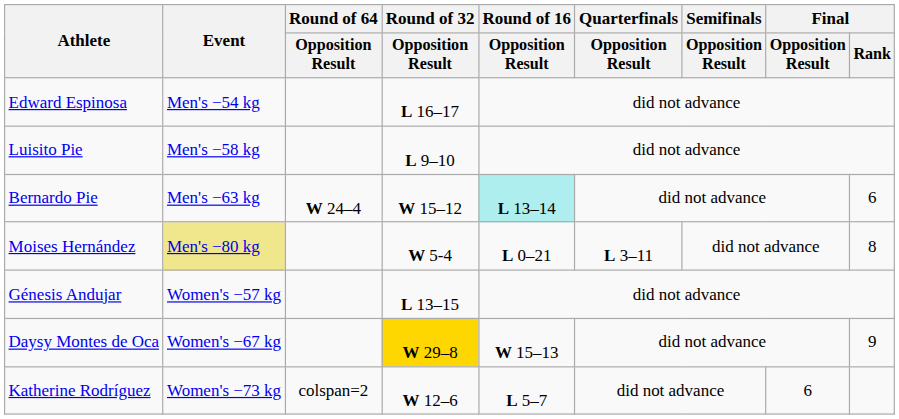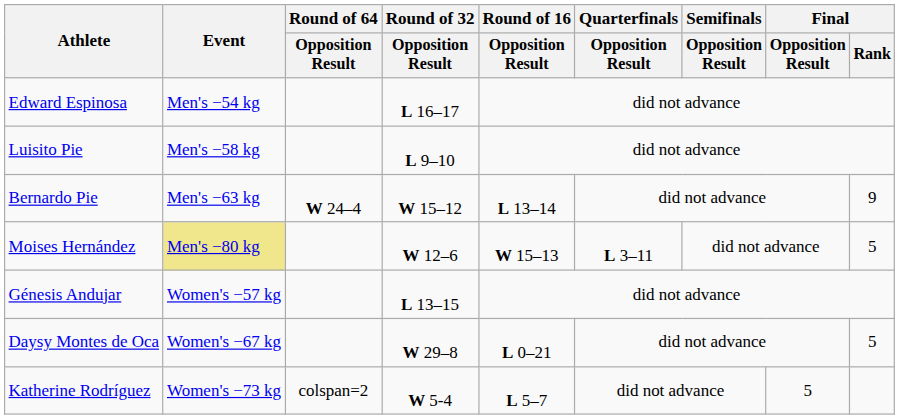(527, 208) paleturquoise background -> (527, 208) no background
(872, 198) 6 -> (872, 198) 9
(430, 256) W 5-4 -> (430, 256) W 12–6
(527, 256) L 0–21 -> (527, 256) W 15–13
(872, 246) 8 -> (872, 246) 5
(430, 352) gold background -> (430, 352) no background
(527, 352) W 15–13 -> (527, 352) L 0–21
(872, 342) 9 -> (872, 342) 5
(430, 400) W 12–6 -> (430, 400) W 5-4
(808, 390) 6 -> (808, 390) 5
